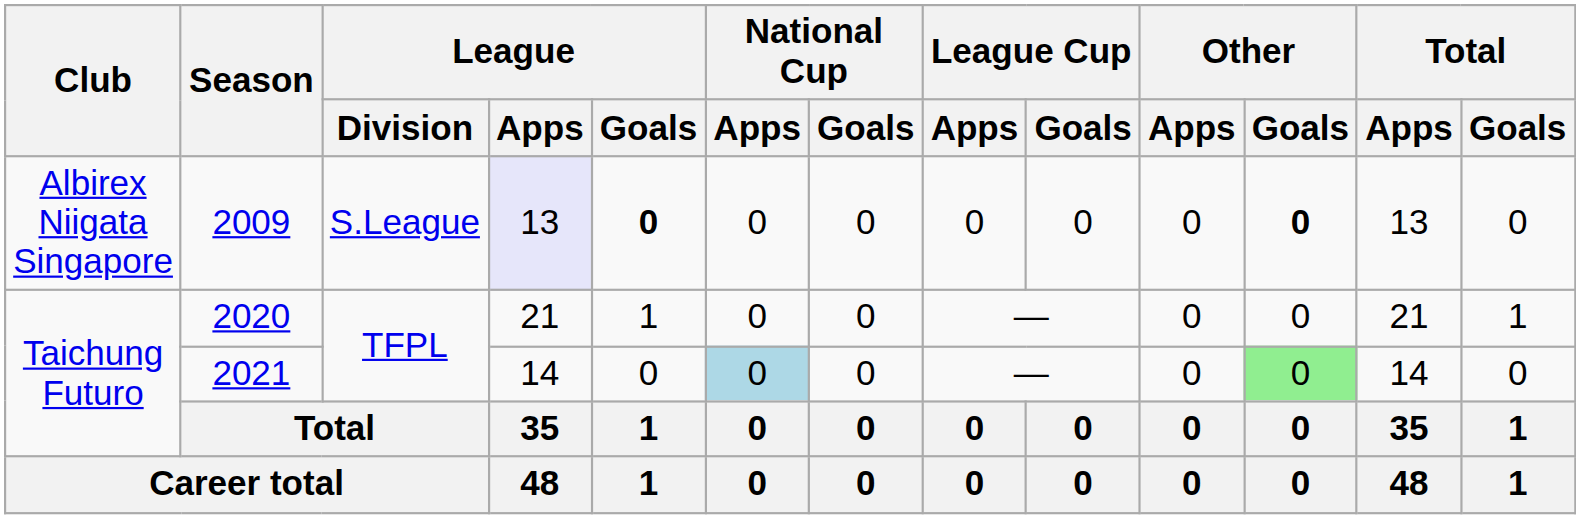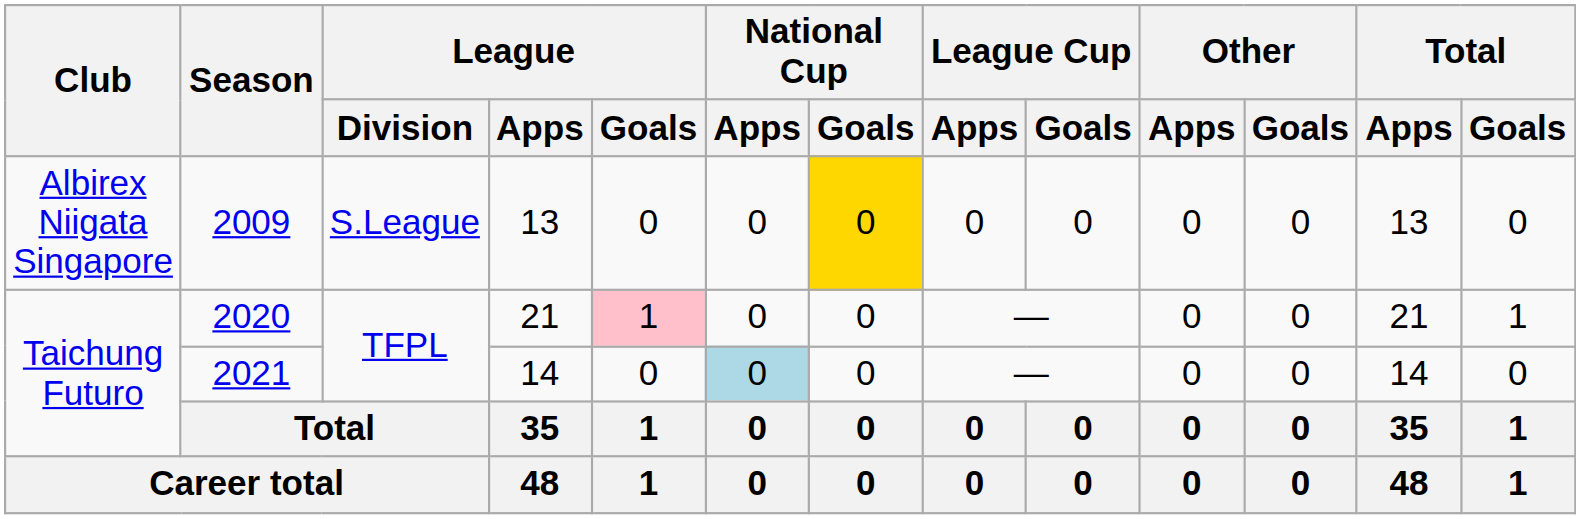(540, 222) lavender background -> (540, 222) no background
(649, 222) bold -> (649, 222) normal
(866, 222) no background -> (866, 222) gold background
(1300, 222) bold -> (1300, 222) normal
(649, 317) no background -> (649, 317) pink background
(1300, 372) lightgreen background -> (1300, 372) no background
